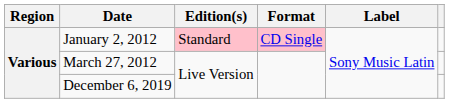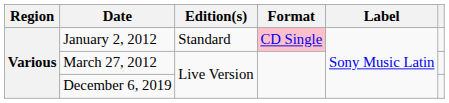(204, 39) pink background -> (204, 39) no background
